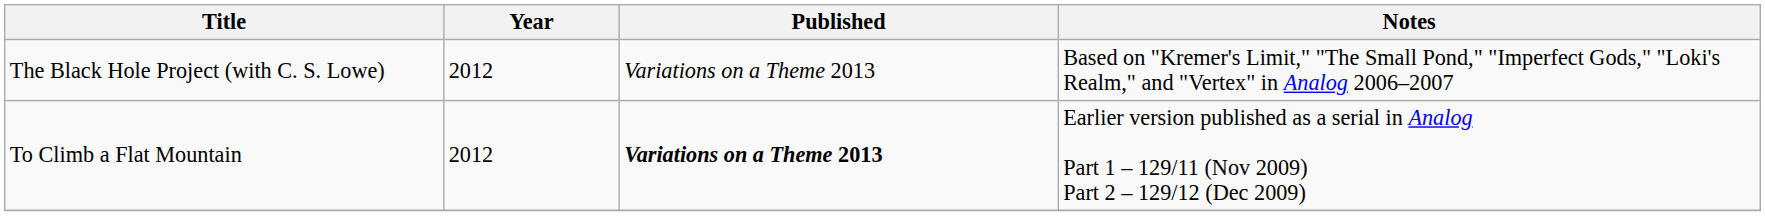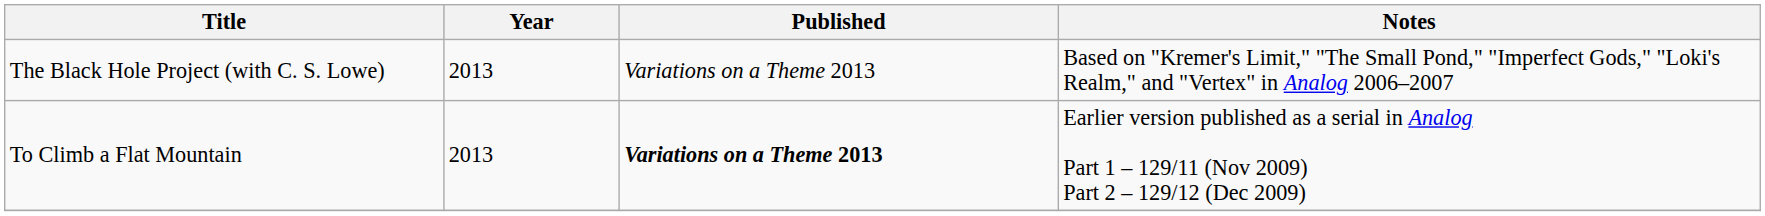(471, 69) 2012 -> (471, 69) 2013
(471, 155) 2012 -> (471, 155) 2013
